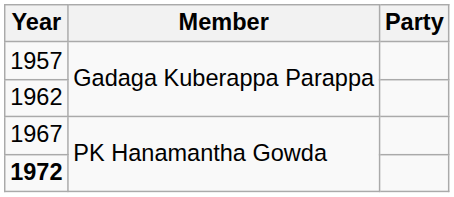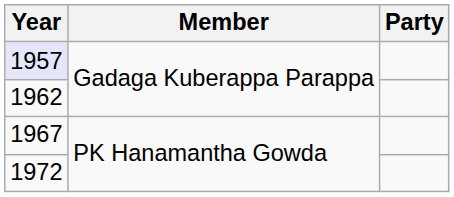(36, 60) no background -> (36, 60) lavender background
(36, 172) bold -> (36, 172) normal
